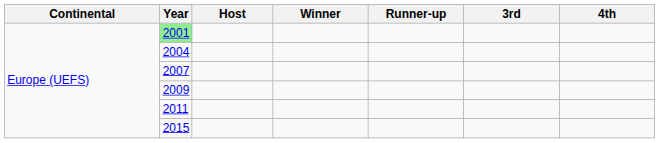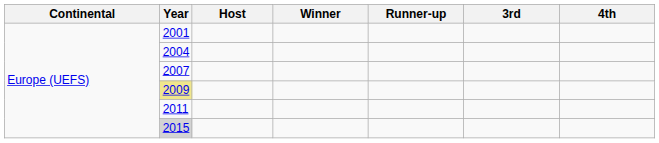(176, 33) lightgreen background -> (176, 33) no background
(176, 90) no background -> (176, 90) khaki background
(176, 128) no background -> (176, 128) lightgrey background
